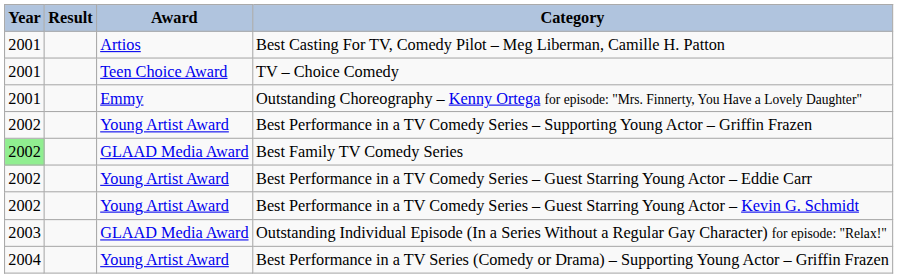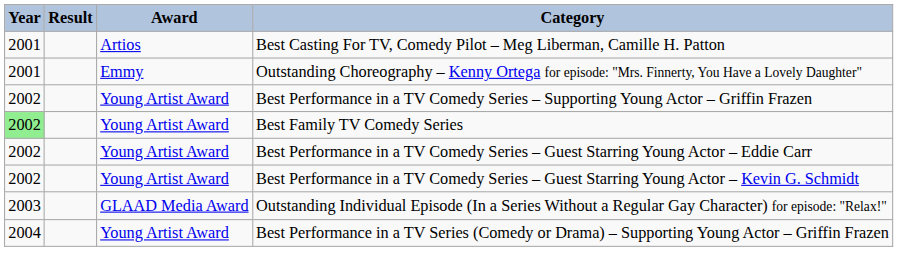- row: (327, 71)
(174, 152) GLAAD Media Award -> (165, 125) Young Artist Award
